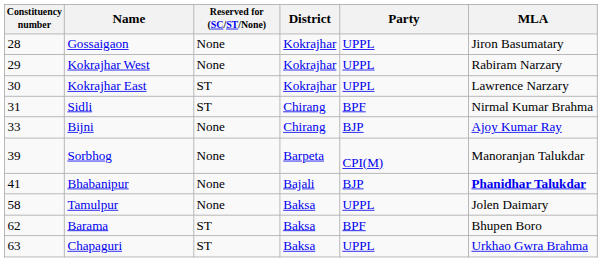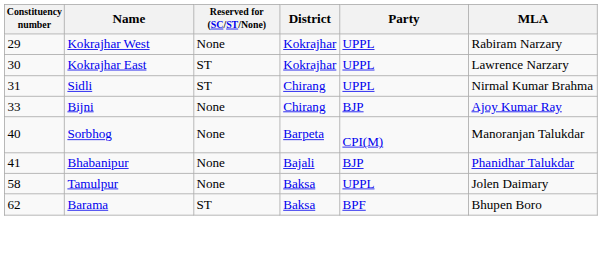- row: (98, 44)
(354, 106) BPF -> (358, 85) UPPL
(14, 155) 39 -> (14, 134) 40
(529, 183) bold -> (523, 163) normal
- row: (95, 246)
